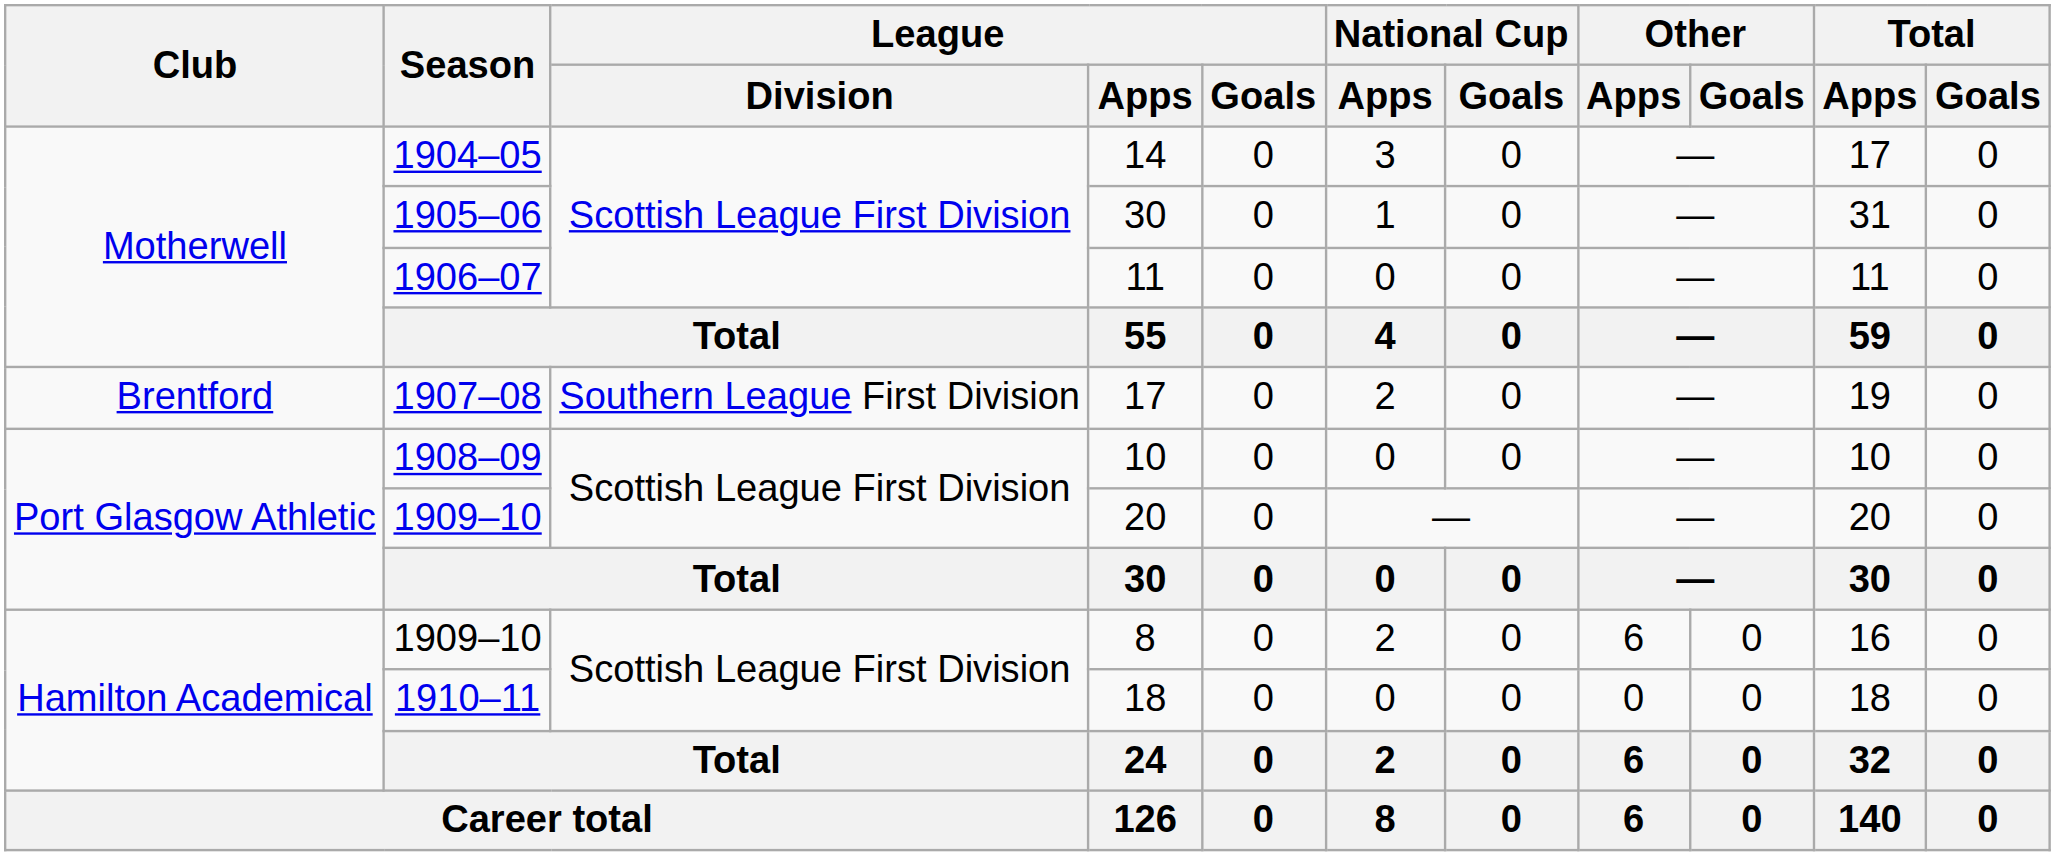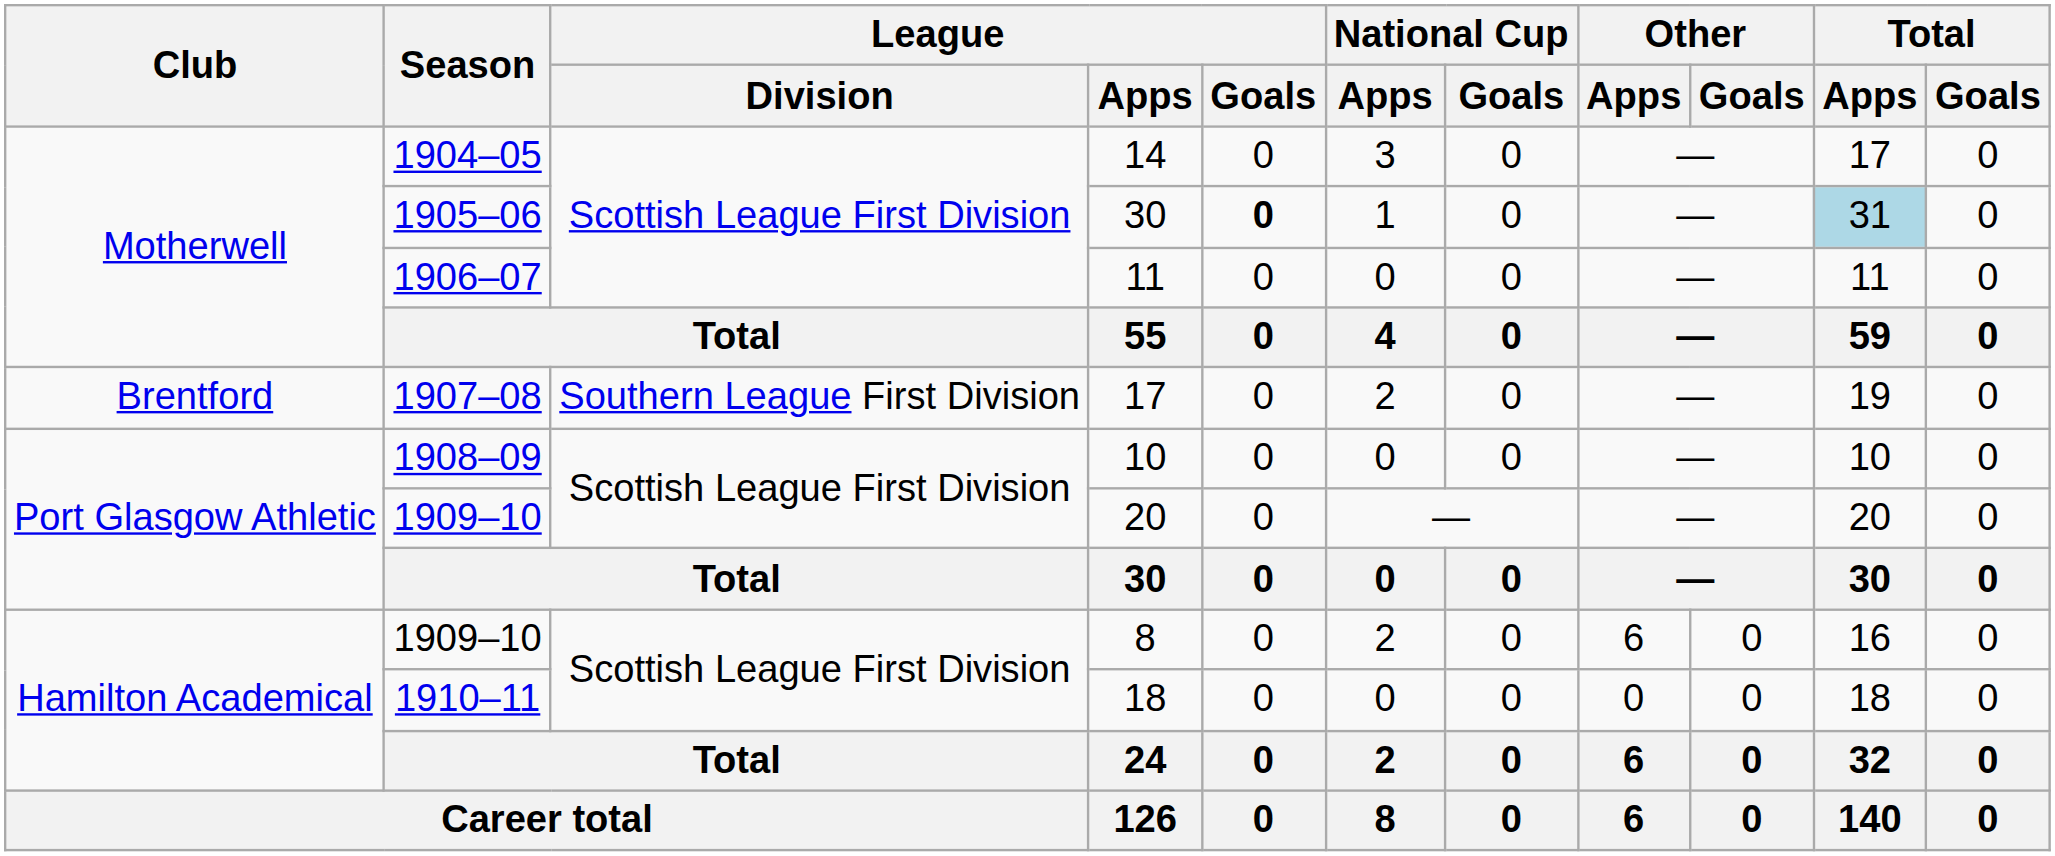(1263, 215) normal -> (1263, 215) bold
(1870, 215) no background -> (1870, 215) lightblue background
